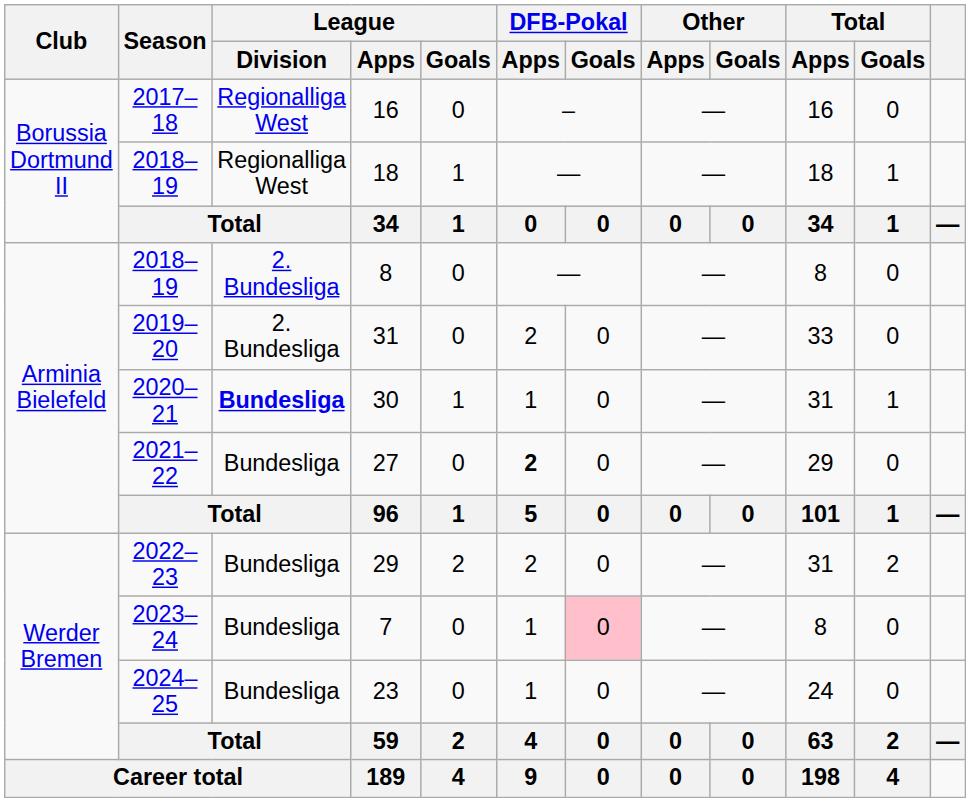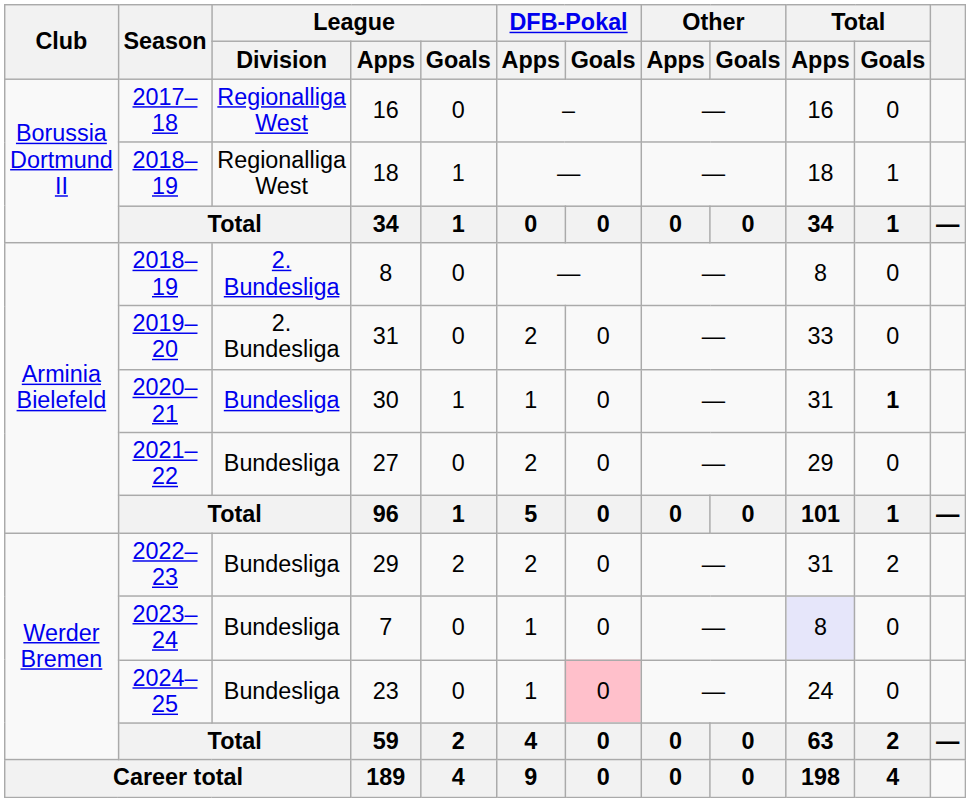(282, 400) bold -> (282, 400) normal
(893, 400) normal -> (893, 400) bold
(531, 463) bold -> (531, 463) normal
(603, 627) pink background -> (603, 627) no background
(820, 627) no background -> (820, 627) lavender background
(603, 690) no background -> (603, 690) pink background
